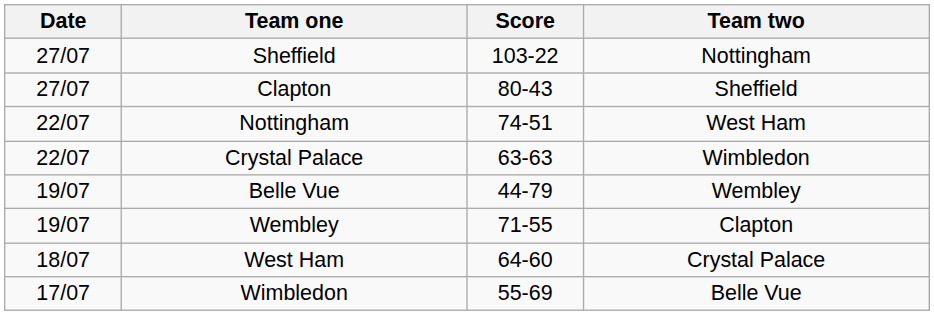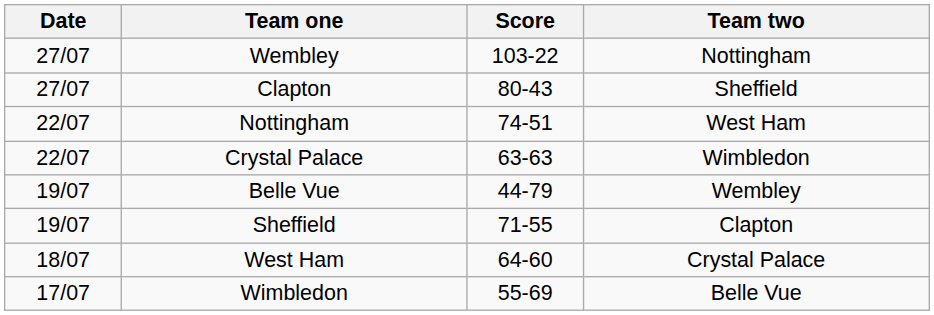(294, 55) Sheffield -> (294, 55) Wembley
(294, 225) Wembley -> (294, 225) Sheffield
